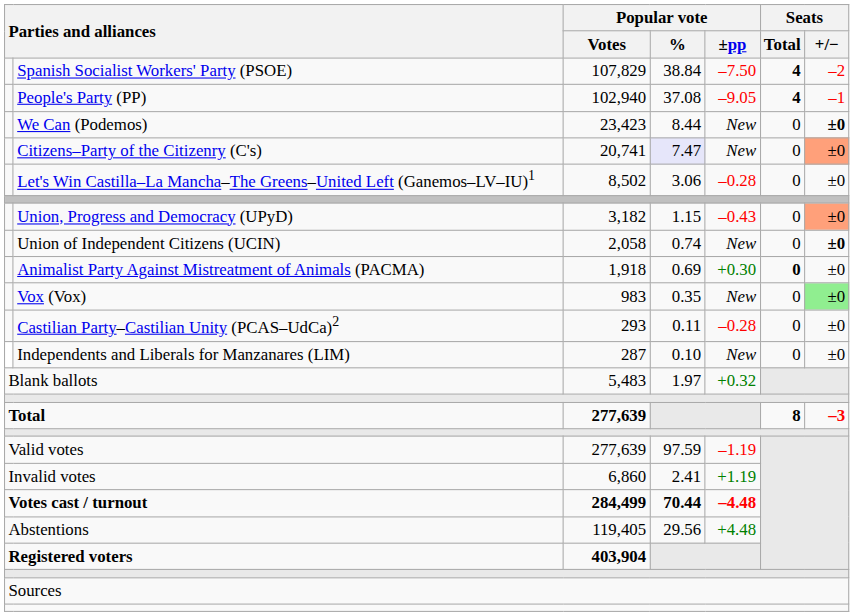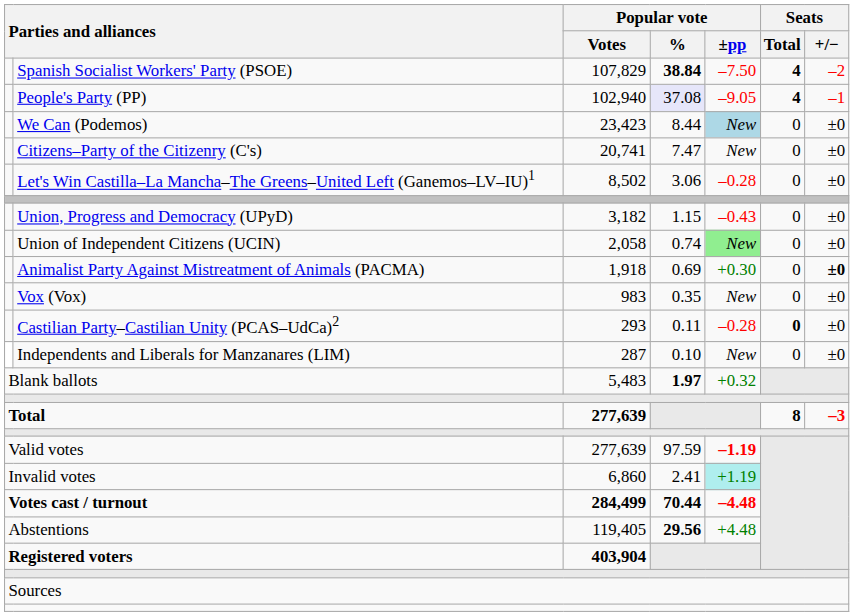(682, 71) normal -> (682, 71) bold
(682, 97) no background -> (682, 97) lavender background
(741, 124) no background -> (741, 124) lightblue background
(836, 124) bold -> (836, 124) normal
(686, 151) lavender background -> (686, 151) no background
(836, 151) lightsalmon background -> (836, 151) no background
(836, 216) lightsalmon background -> (836, 216) no background
(741, 243) no background -> (741, 243) lightgreen background
(836, 243) bold -> (836, 243) normal
(796, 269) bold -> (796, 269) normal
(836, 269) normal -> (836, 269) bold
(836, 296) lightgreen background -> (836, 296) no background
(796, 325) normal -> (796, 325) bold
(686, 381) normal -> (686, 381) bold
(737, 449) normal -> (737, 449) bold
(737, 476) no background -> (737, 476) paleturquoise background
(682, 529) normal -> (682, 529) bold
